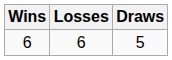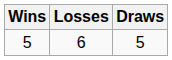(27, 42) 6 -> (27, 42) 5
